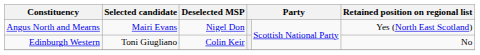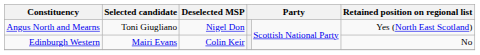(154, 27) Mairi Evans -> (149, 27) Toni Giugliano
(149, 42) Toni Giugliano -> (154, 42) Mairi Evans
